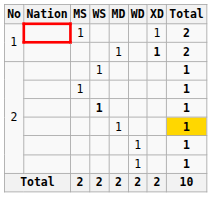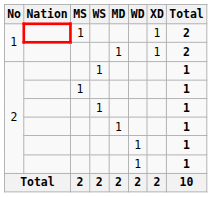(157, 52) bold -> (157, 52) normal
(99, 108) bold -> (99, 108) normal
(186, 127) gold background -> (186, 127) no background
